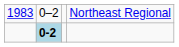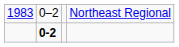(47, 32) lightblue background -> (47, 32) no background
